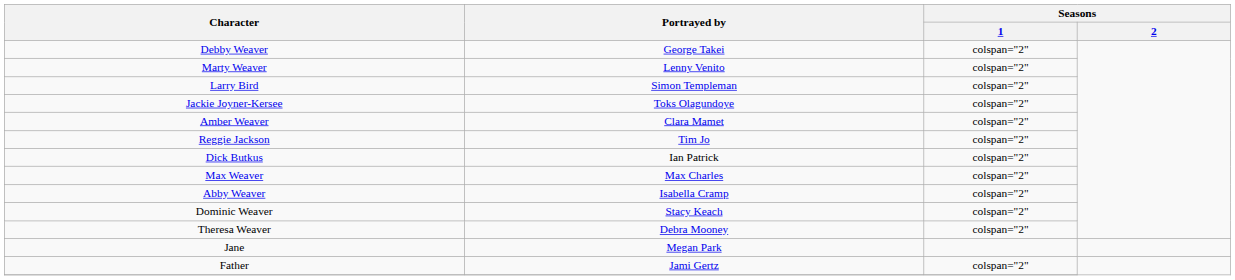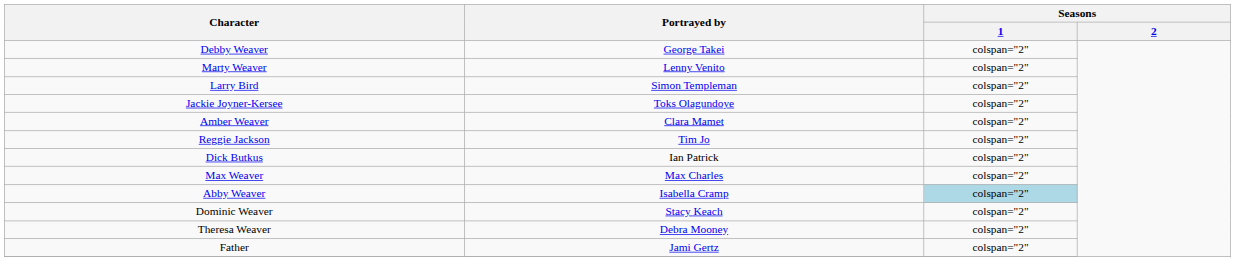(1001, 193) no background -> (1001, 193) lightblue background
- row: (234, 247)
